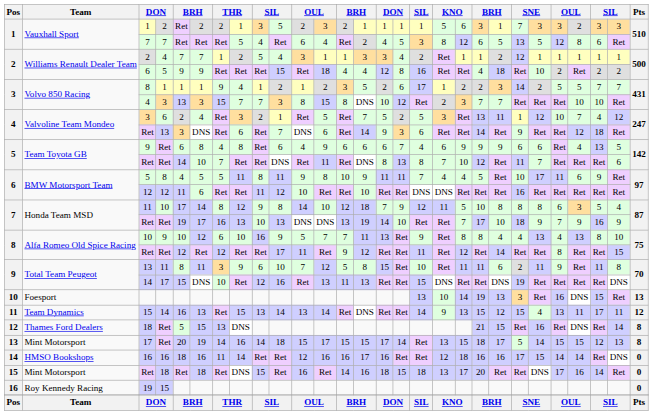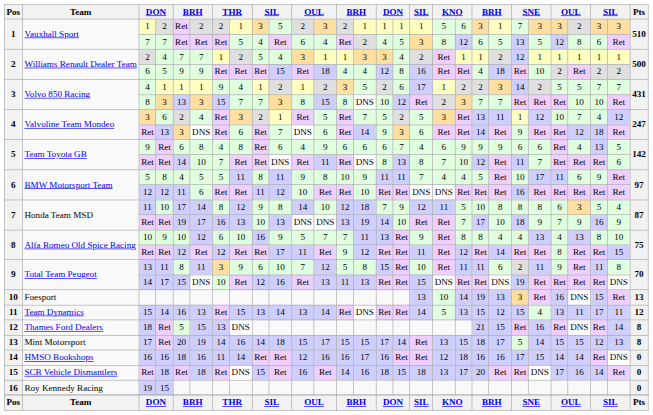(148, 86) 8 -> (148, 86) 4
(148, 101) 4 -> (148, 101) 8
(444, 312) 9 -> (444, 312) 5
(55, 372) Mint Motorsport -> (71, 372) SCB Vehicle Dismantlers
